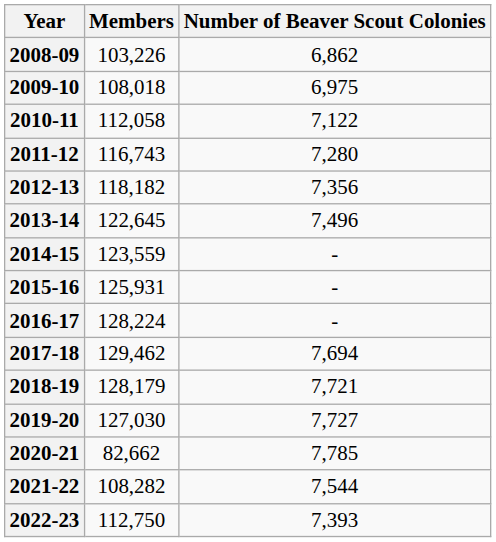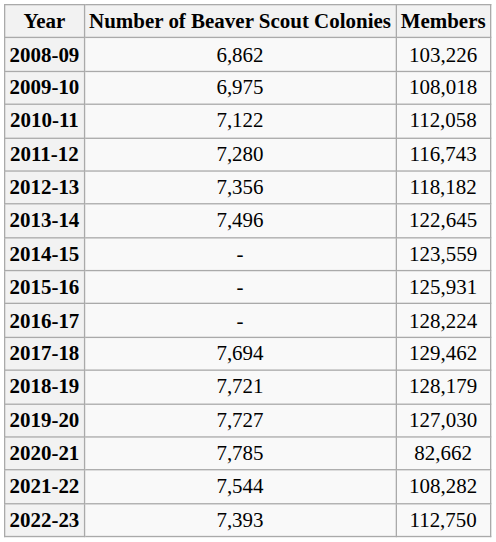columns swapped: (131, 21) <-> (335, 21)
